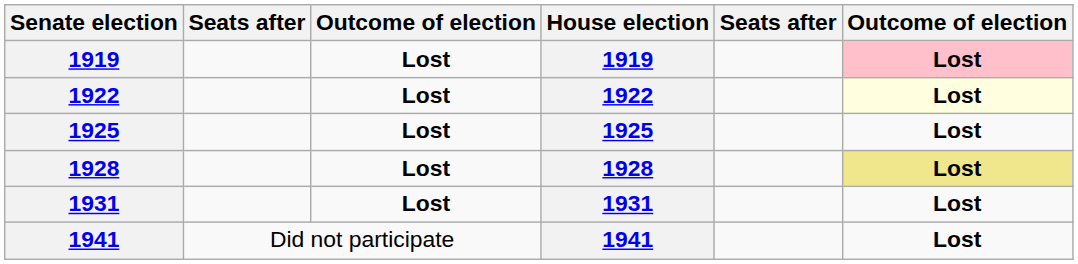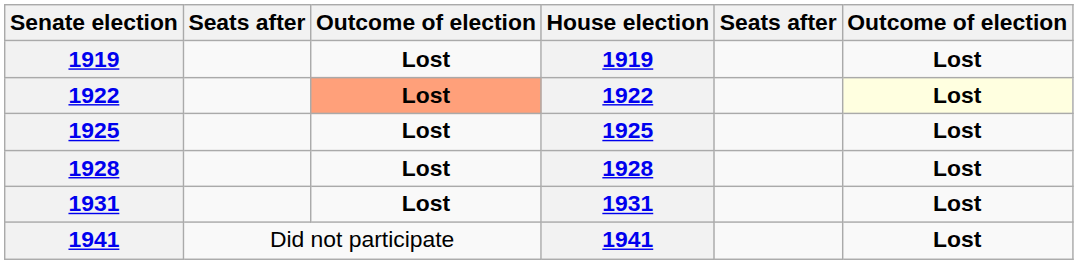(957, 58) pink background -> (957, 58) no background
(426, 95) no background -> (426, 95) lightsalmon background
(957, 167) khaki background -> (957, 167) no background
